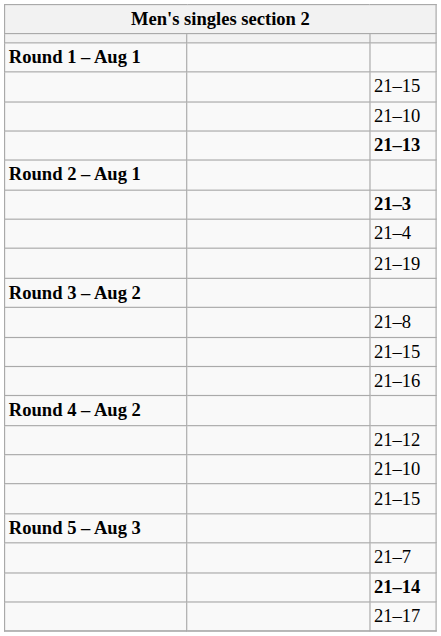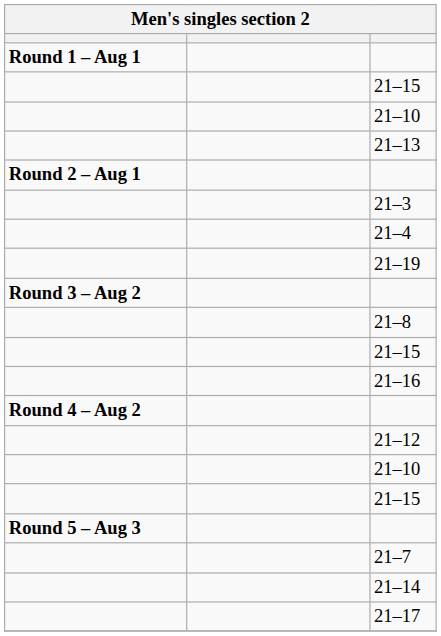(397, 145) bold -> (397, 145) normal
(393, 204) bold -> (393, 204) normal
(397, 587) bold -> (397, 587) normal
